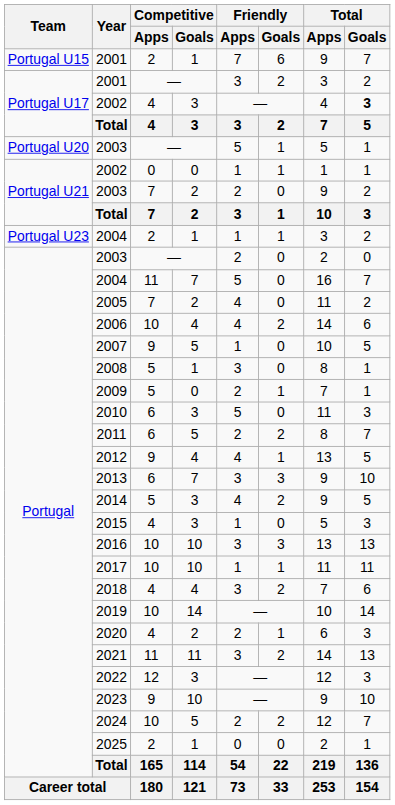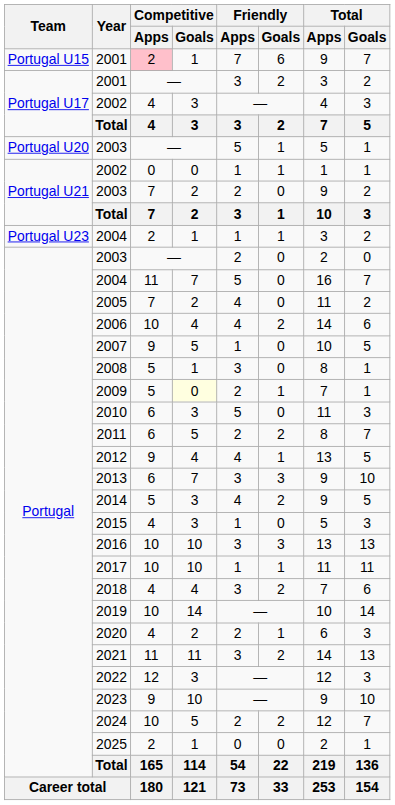(151, 59) no background -> (151, 59) pink background
(367, 103) bold -> (367, 103) normal
(195, 390) no background -> (195, 390) lightyellow background
